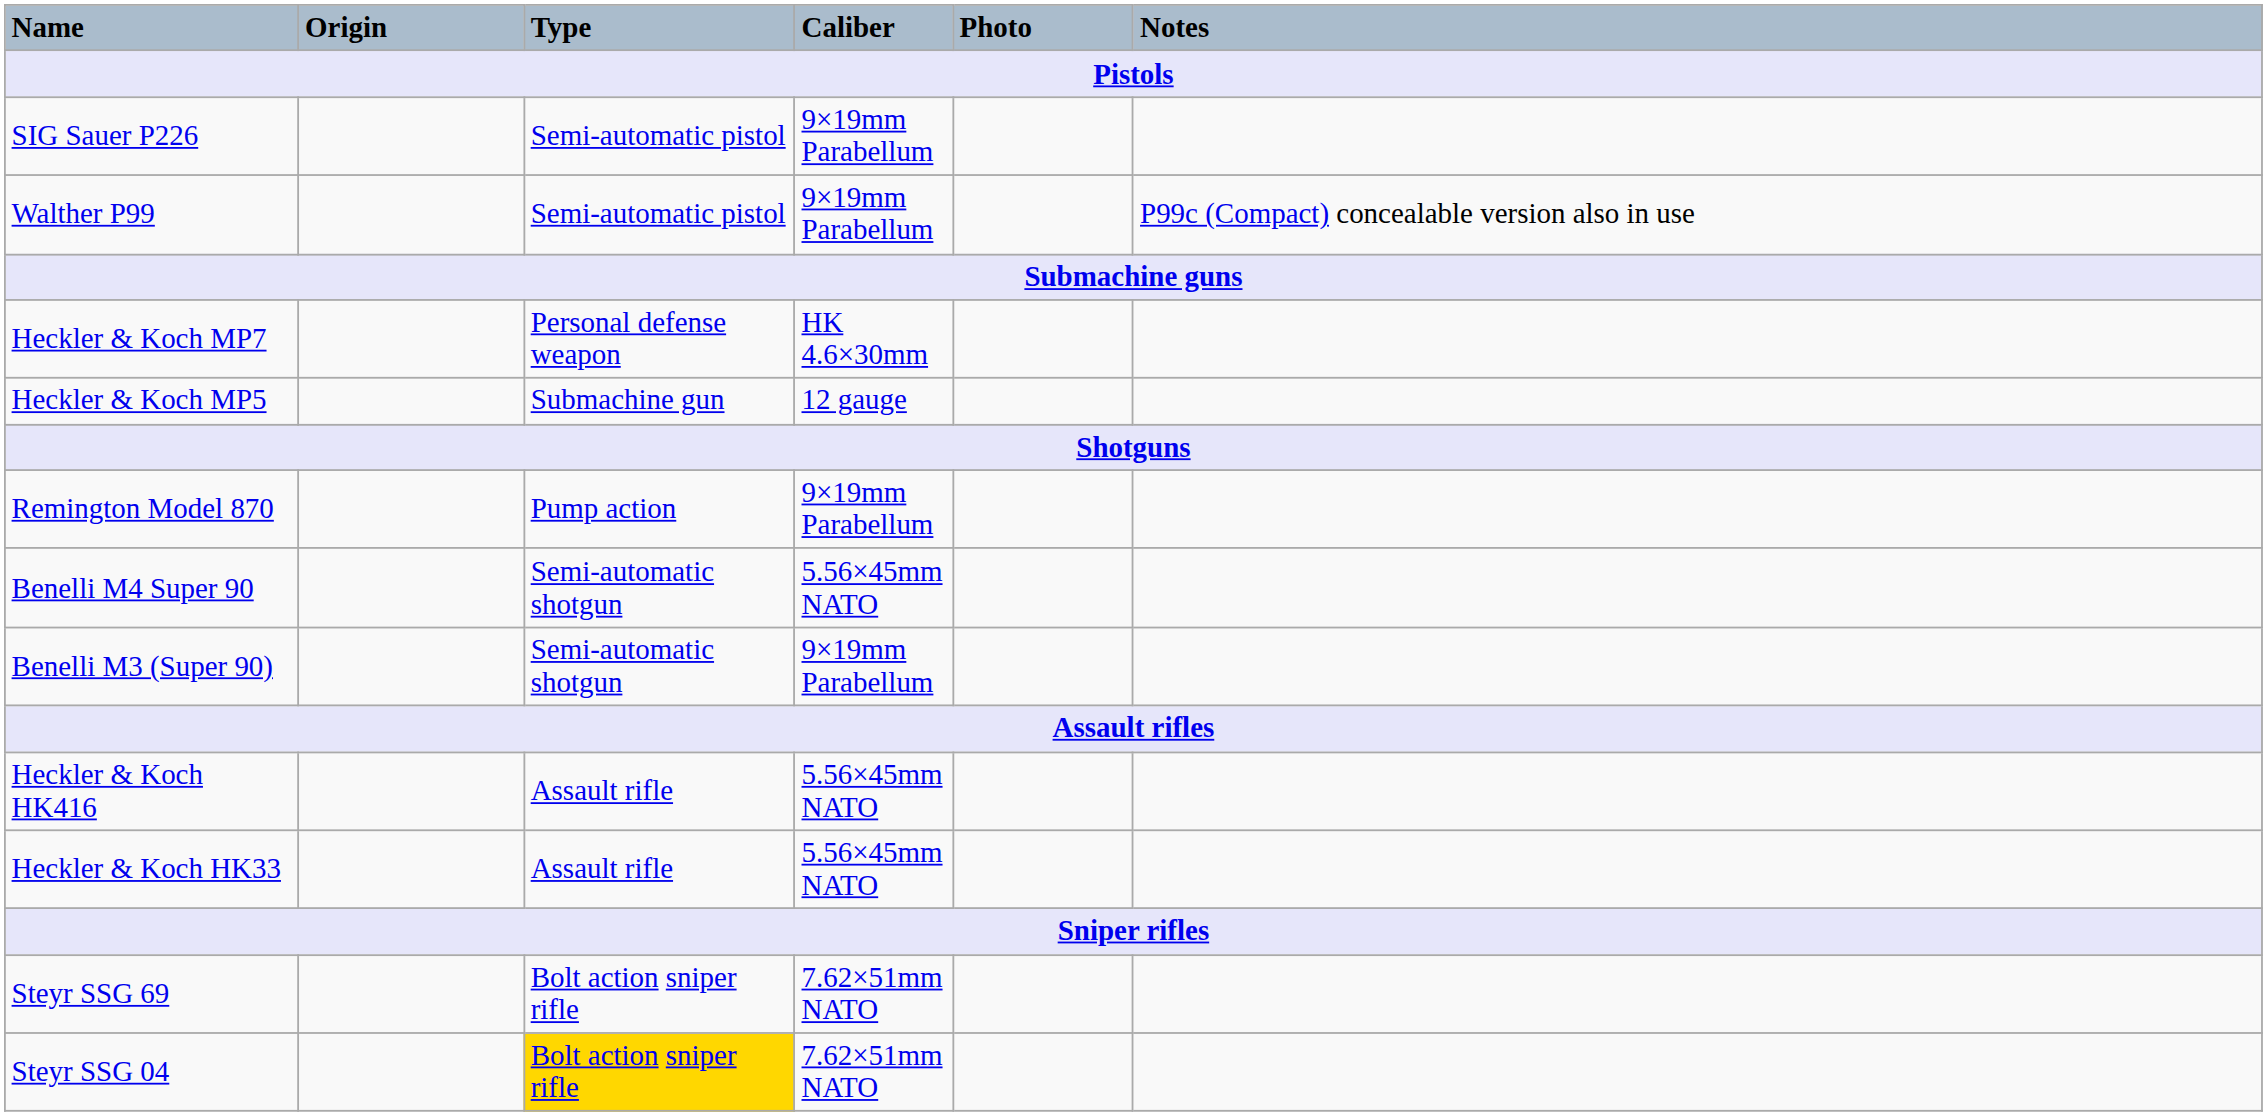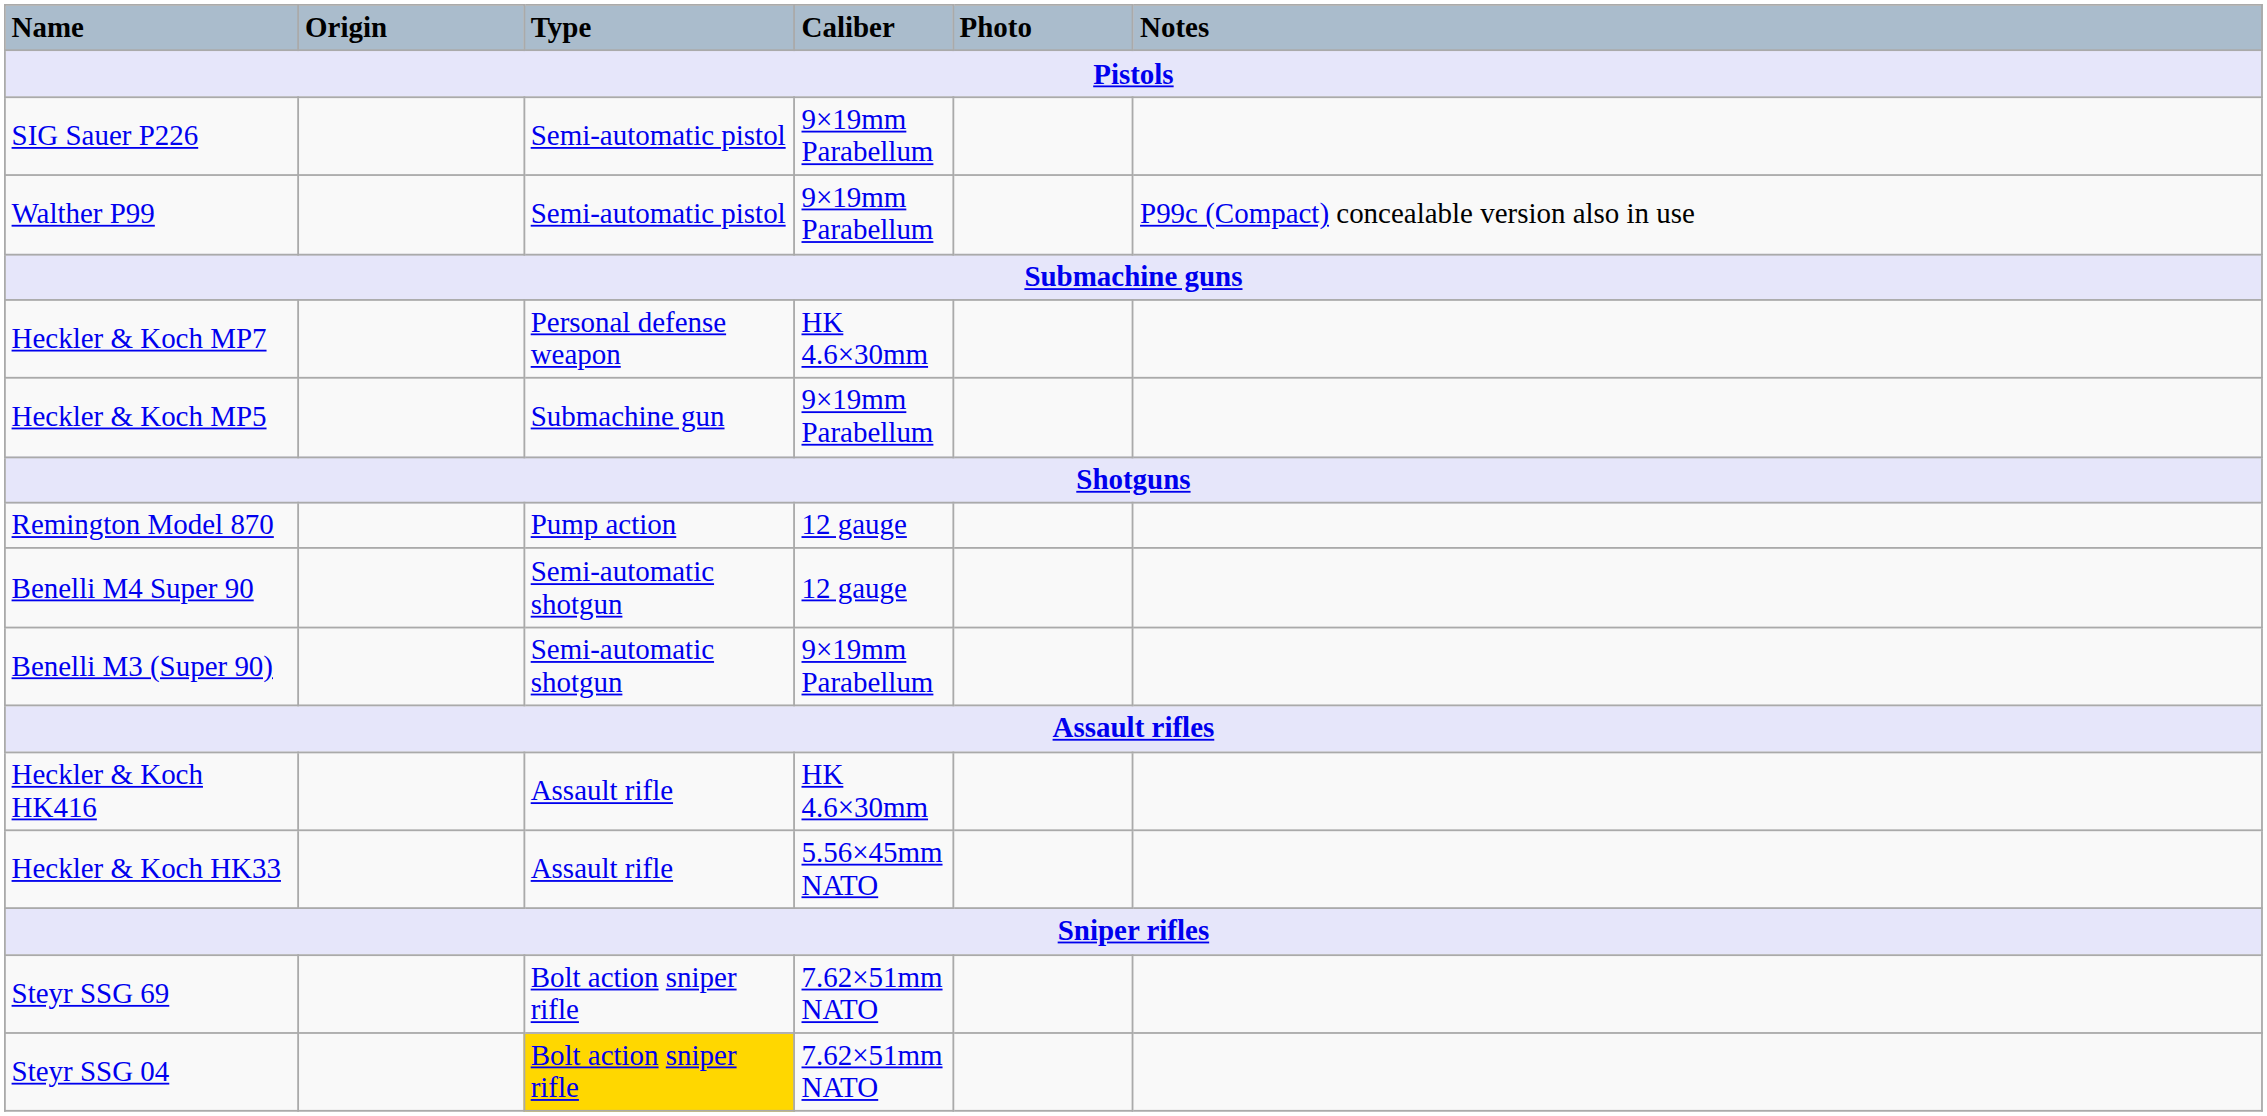(854, 400) 12 gauge -> (867, 417) 9×19mm Parabellum
(867, 508) 9×19mm Parabellum -> (854, 525) 12 gauge
(872, 587) 5.56×45mm NATO -> (854, 587) 12 gauge
(872, 790) 5.56×45mm NATO -> (865, 790) HK 4.6×30mm
